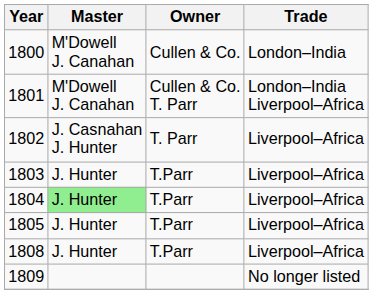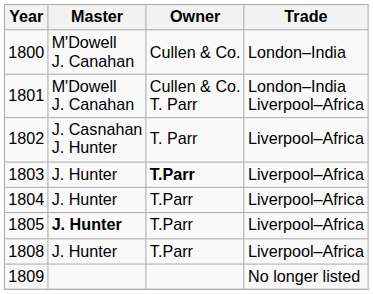(171, 174) normal -> (172, 174) bold
(84, 199) lightgreen background -> (84, 199) no background
(84, 225) normal -> (87, 225) bold
